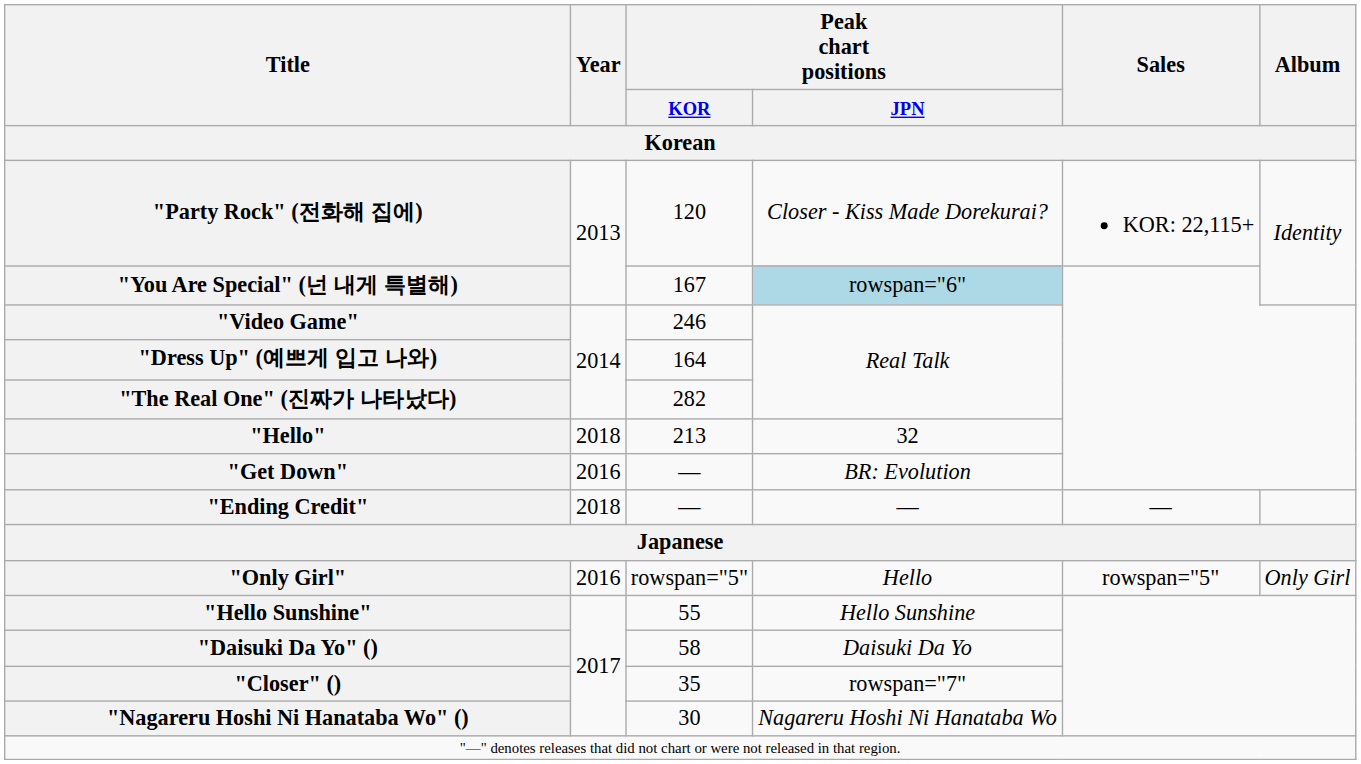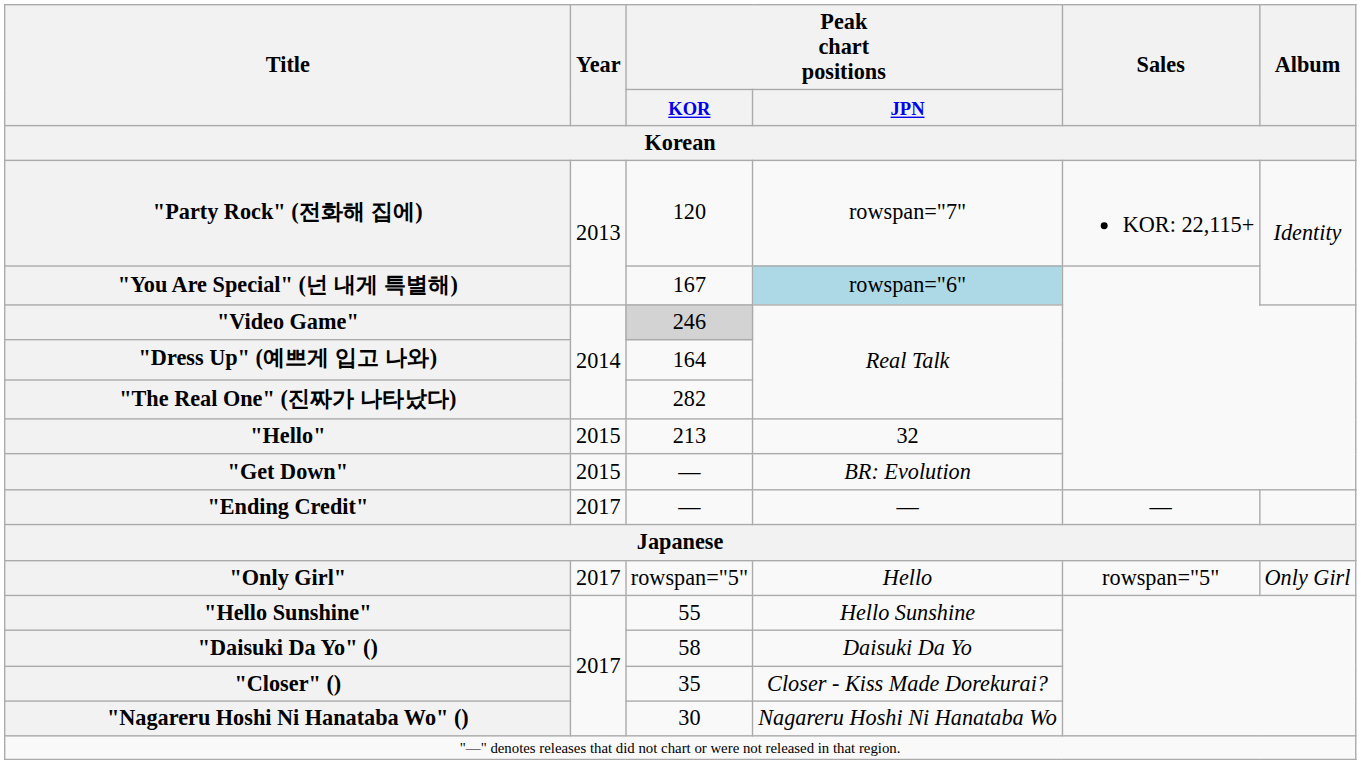(908, 212) Closer - Kiss Made Dorekurai? -> (908, 212) rowspan="7"
(689, 322) no background -> (689, 322) lightgrey background
(598, 436) 2018 -> (598, 436) 2015
(598, 471) 2016 -> (598, 471) 2015
(598, 506) 2018 -> (598, 506) 2017
(598, 577) 2016 -> (598, 577) 2017
(908, 683) rowspan="7" -> (908, 683) Closer - Kiss Made Dorekurai?
